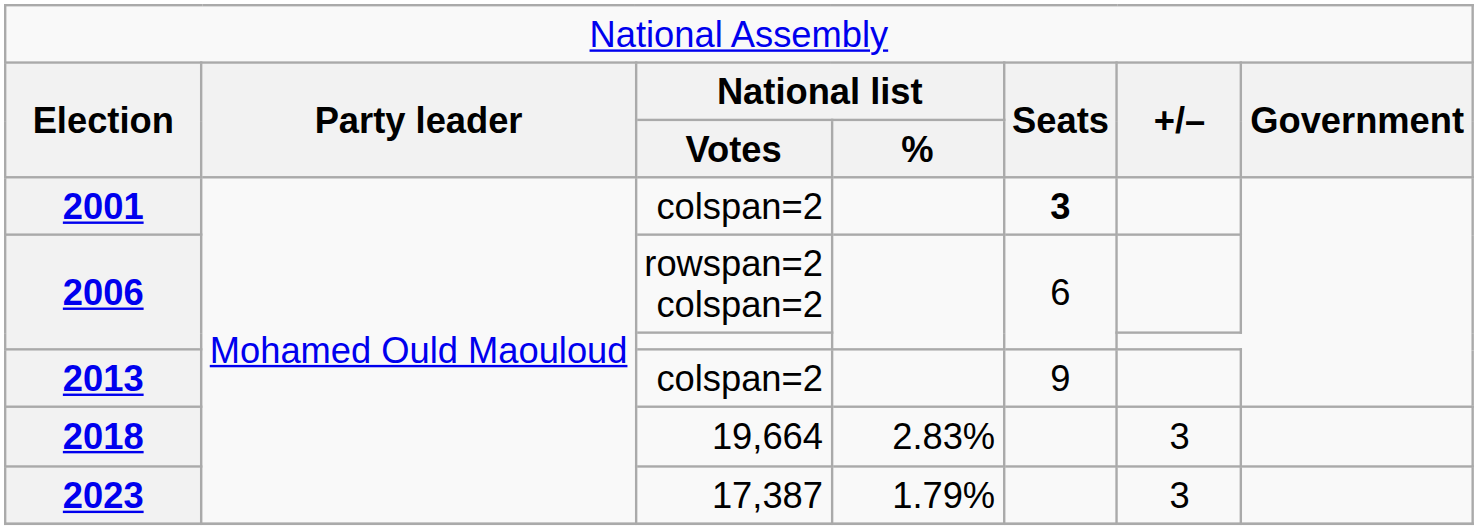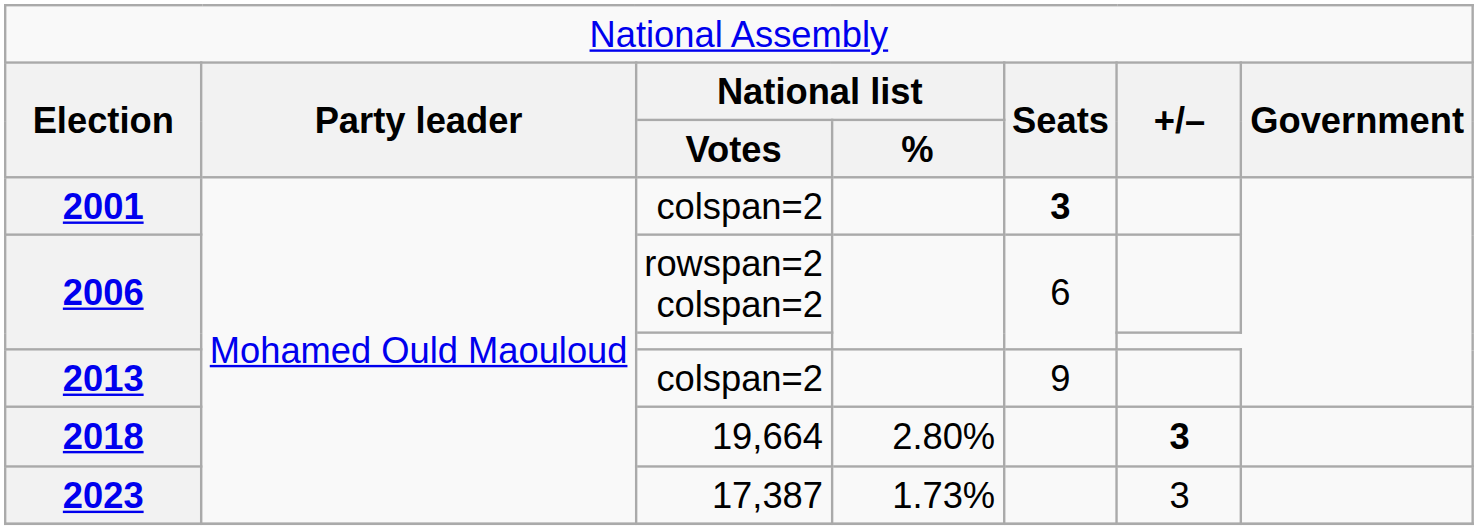(944, 437) 2.83% -> (944, 437) 2.80%
(1180, 437) normal -> (1180, 437) bold
(944, 494) 1.79% -> (944, 494) 1.73%
